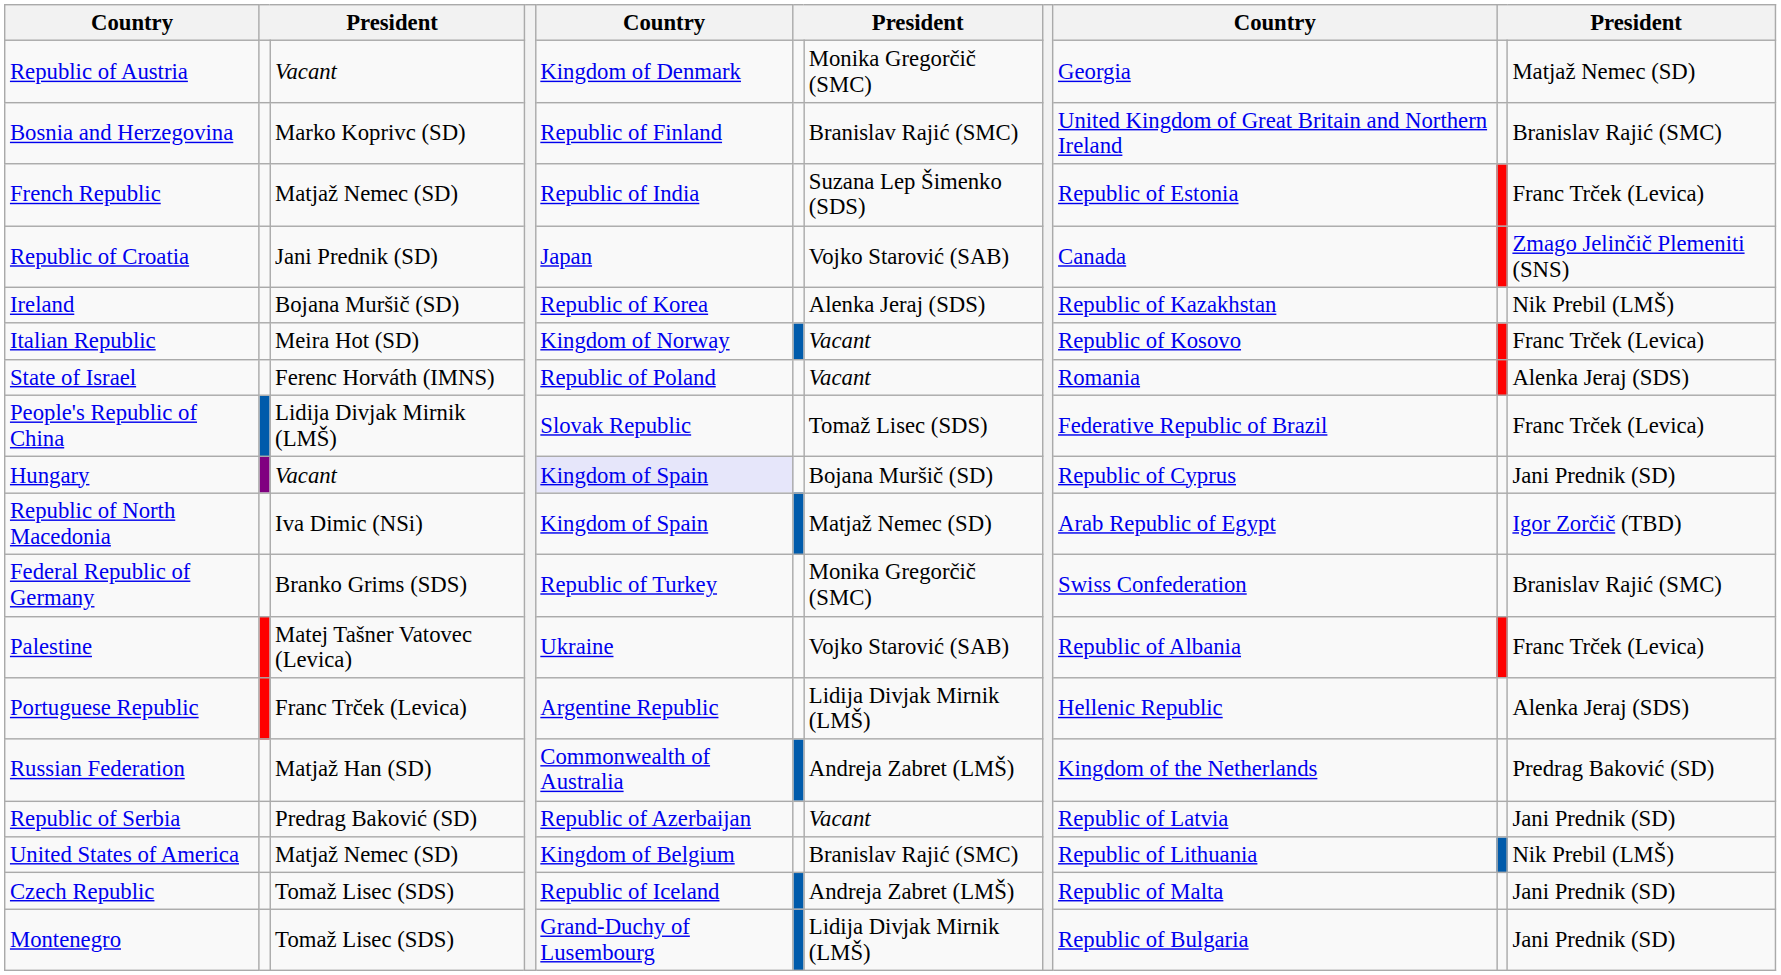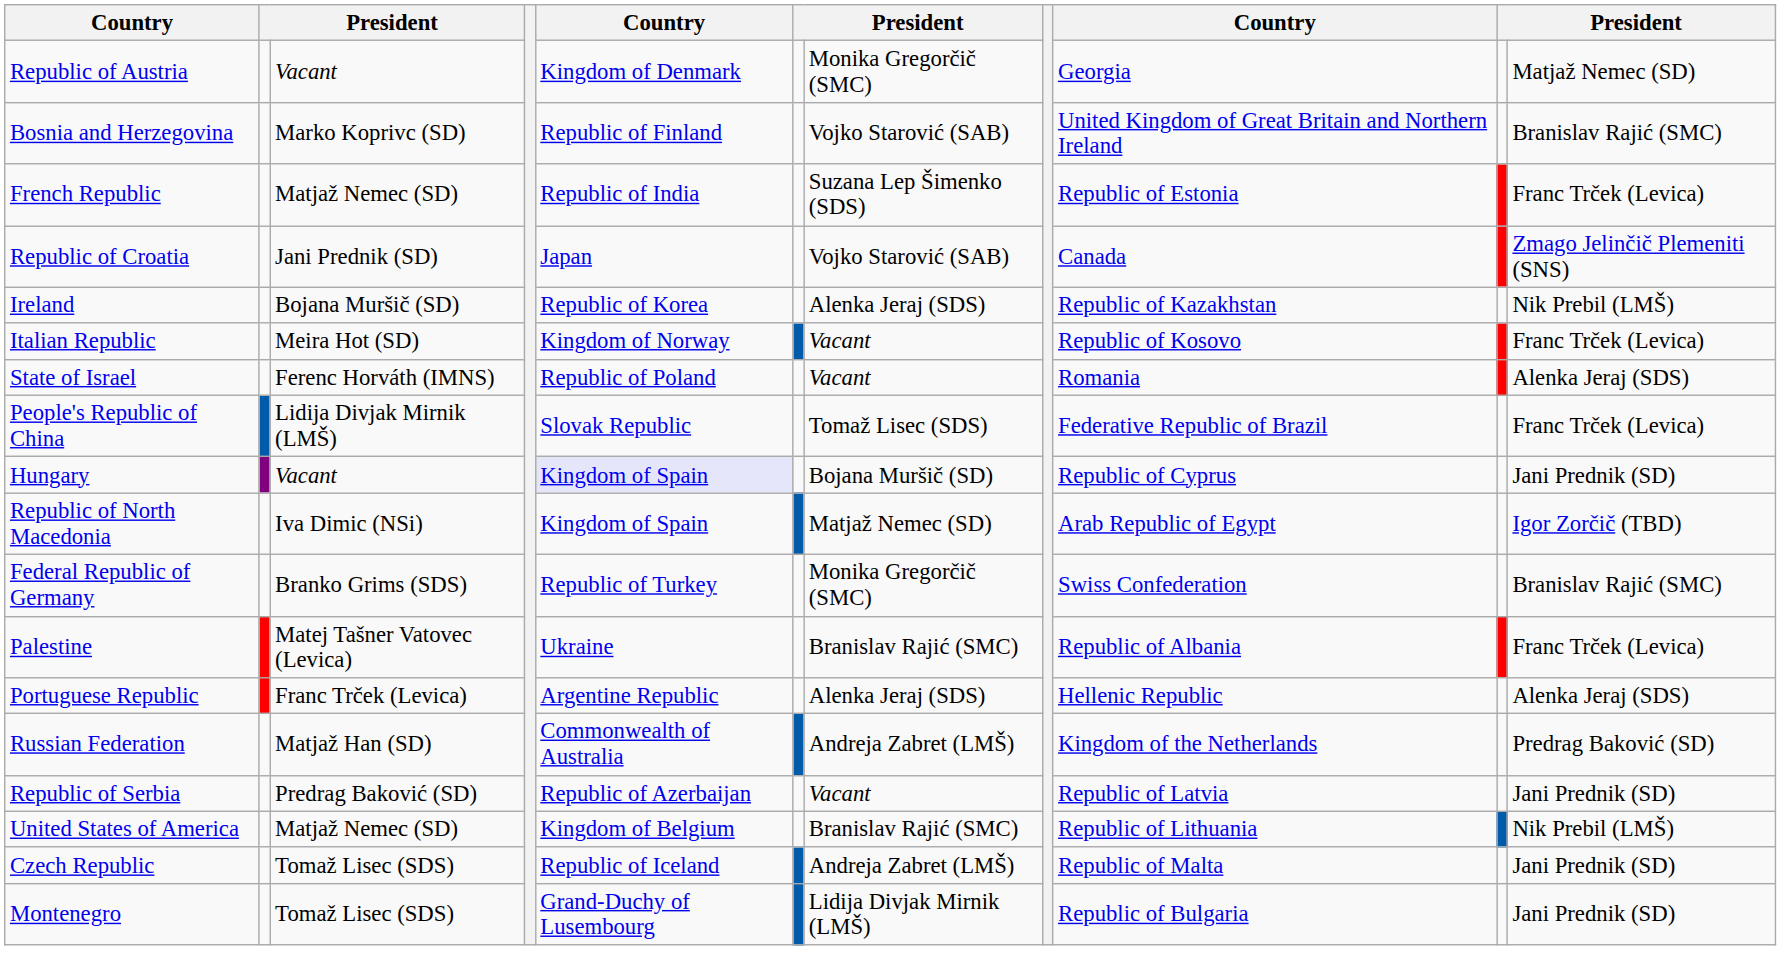(914, 132) Branislav Rajić (SMC) -> (909, 132) Vojko Starović (SAB)
(909, 646) Vojko Starović (SAB) -> (914, 646) Branislav Rajić (SMC)
(904, 708) Lidija Divjak Mirnik (LMŠ) -> (897, 695) Alenka Jeraj (SDS)
